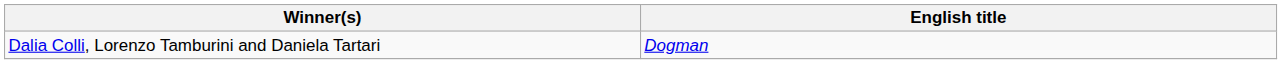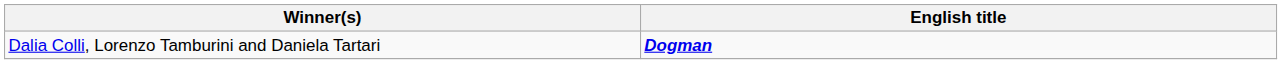(676, 44) normal -> (678, 44) bold
